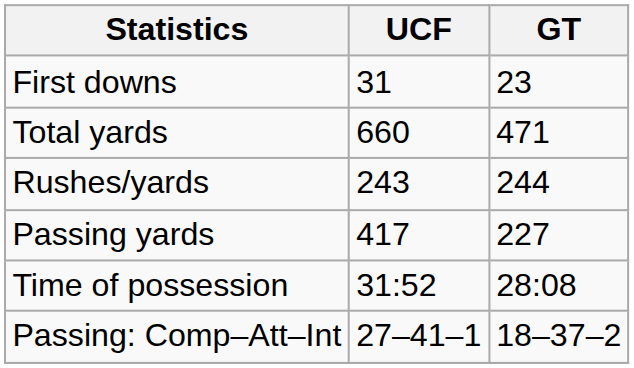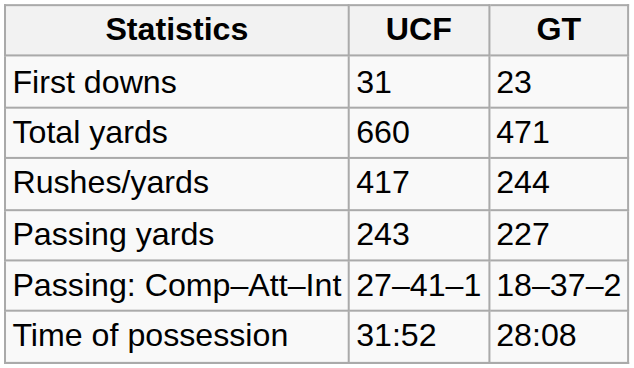(383, 183) 243 -> (383, 183) 417
(383, 234) 417 -> (383, 234) 243
rows swapped: (177, 336) <-> (150, 285)
